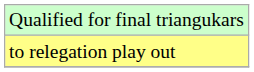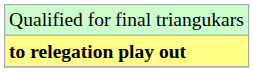(92, 50) normal -> (98, 50) bold
